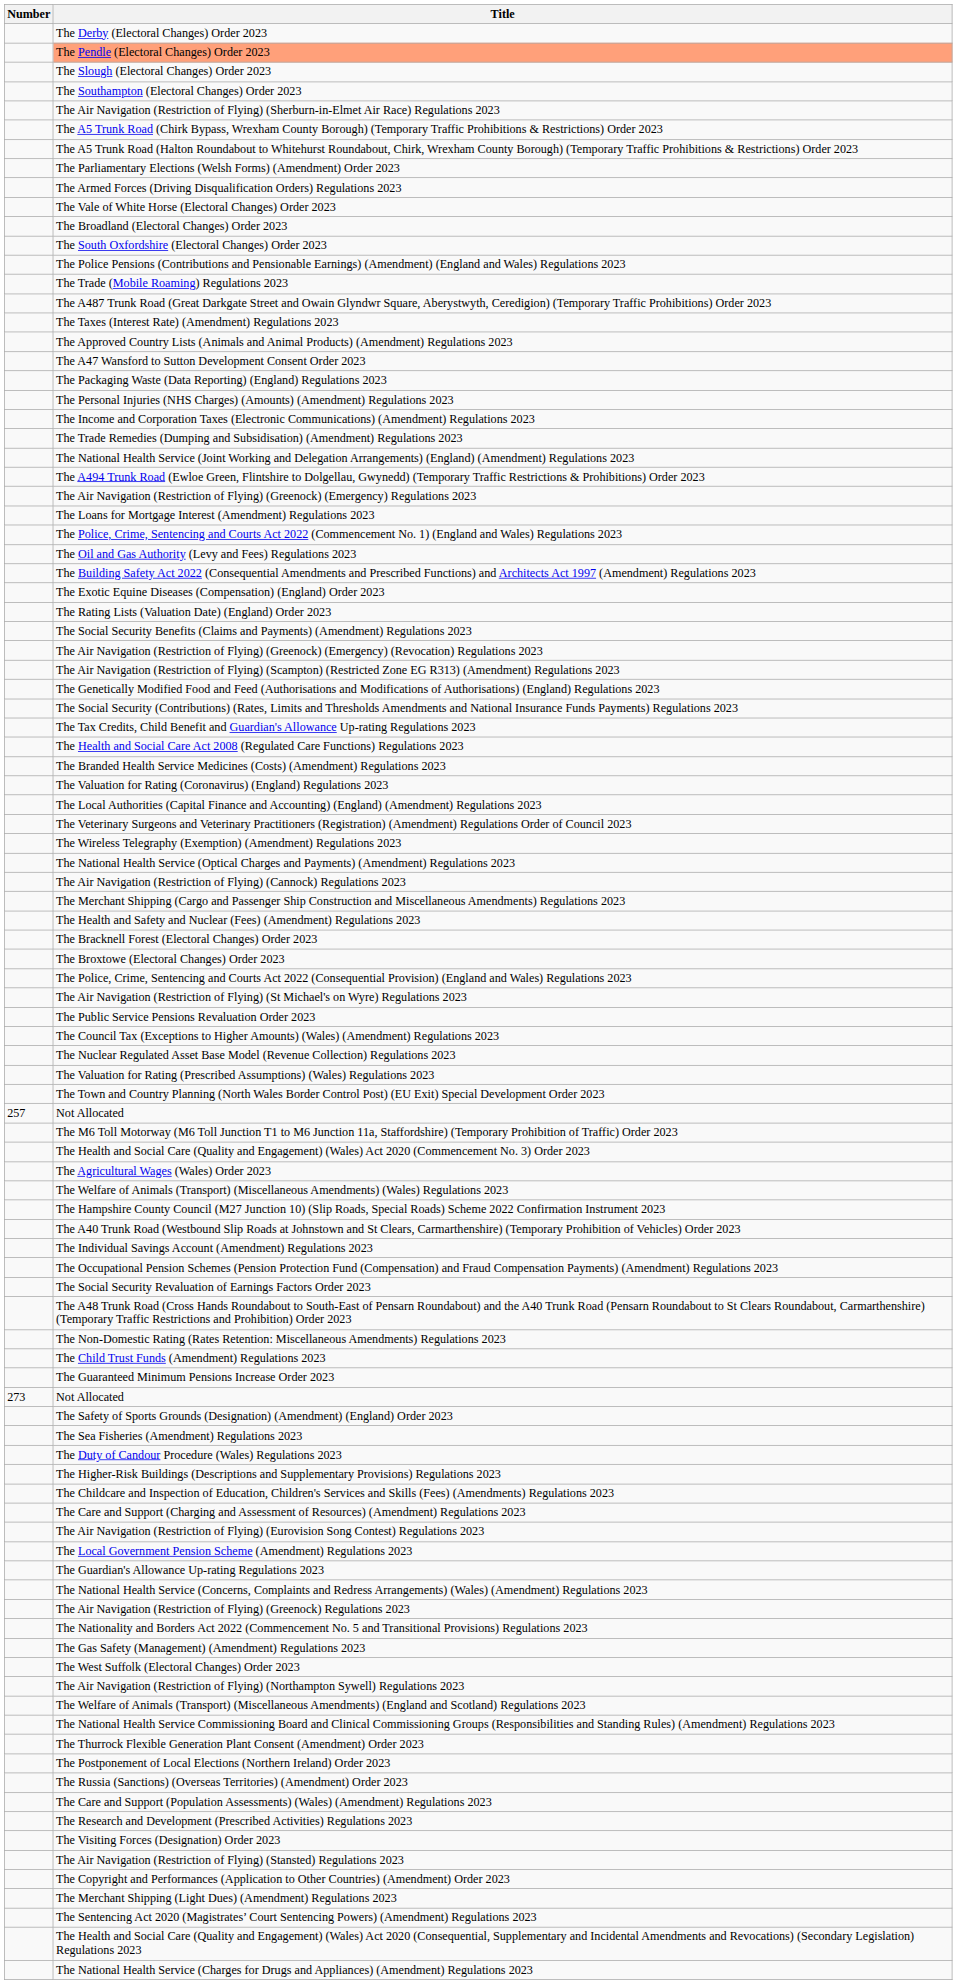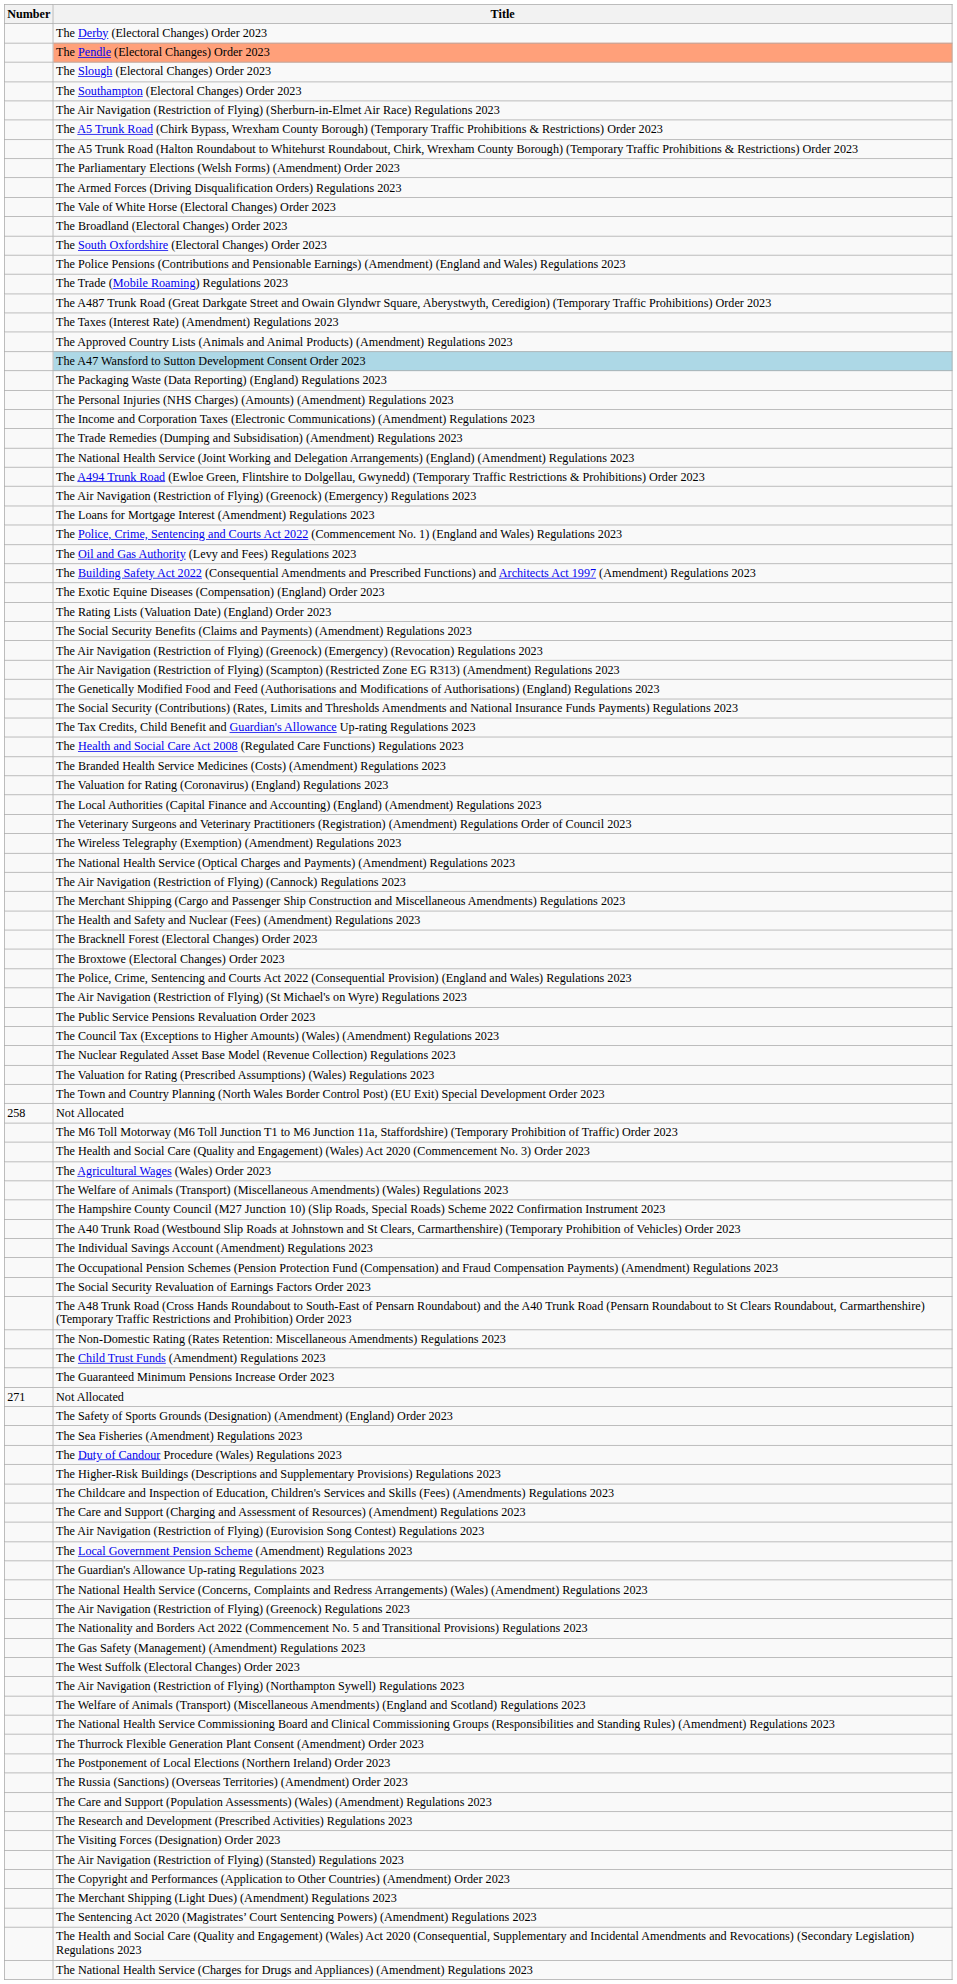(211, 361) no background -> (211, 361) lightblue background
(16, 1113) 257 -> (16, 1113) 258
(16, 1397) 273 -> (16, 1397) 271
